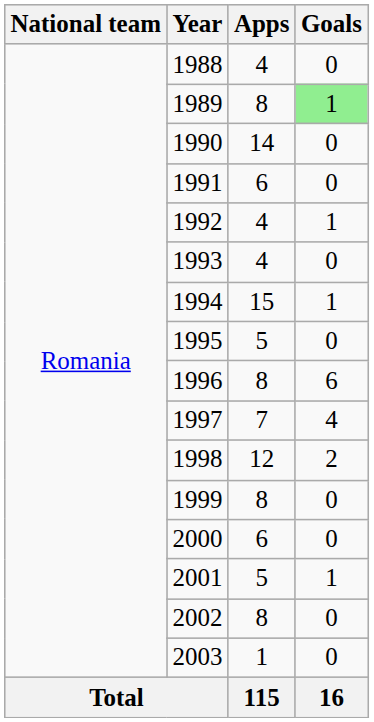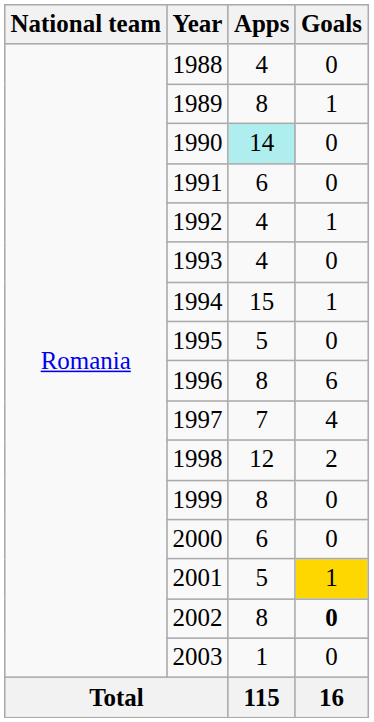(331, 103) lightgreen background -> (331, 103) no background
(262, 143) no background -> (262, 143) paleturquoise background
(331, 578) no background -> (331, 578) gold background
(331, 618) normal -> (331, 618) bold
